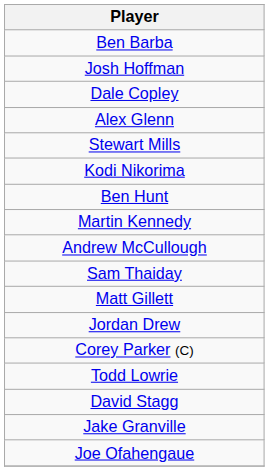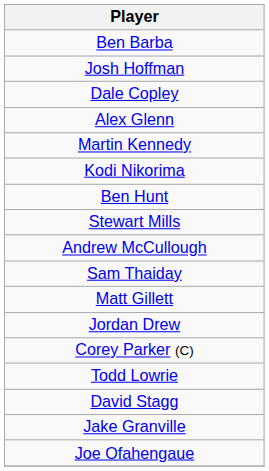(134, 145) Stewart Mills -> (134, 145) Martin Kennedy
(134, 222) Martin Kennedy -> (134, 222) Stewart Mills
